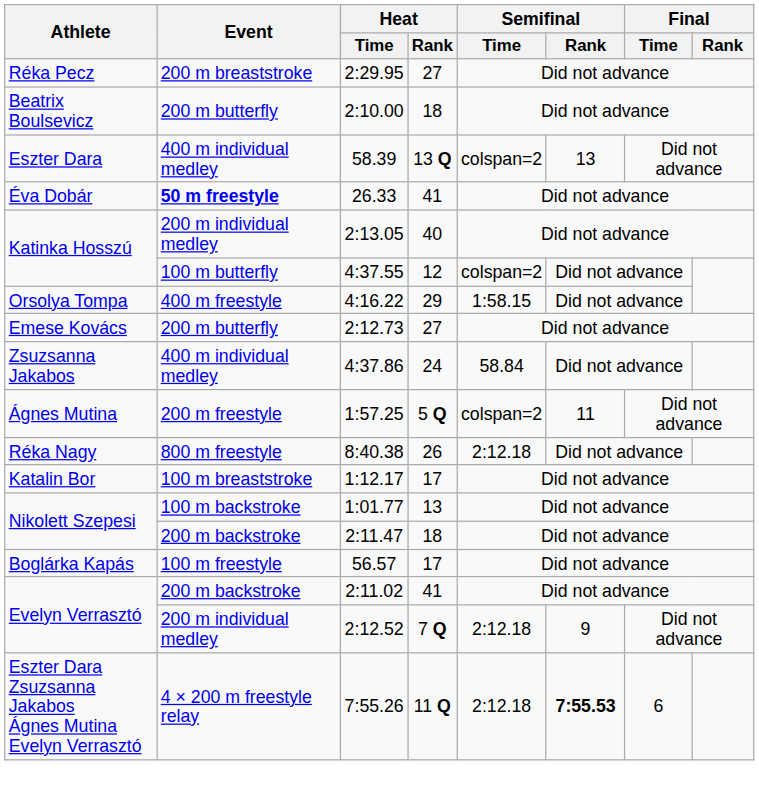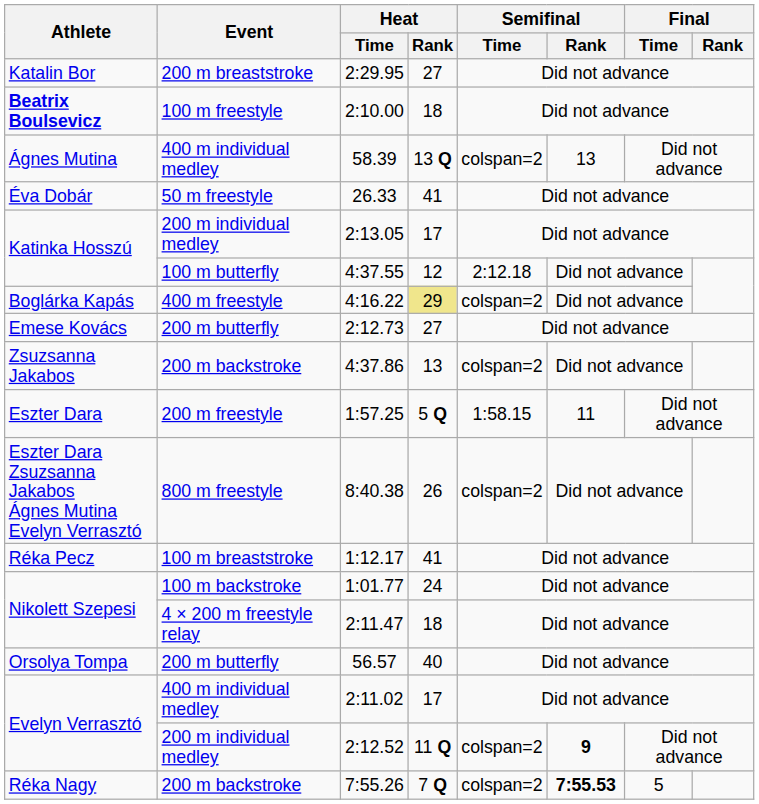(52, 73) Réka Pecz -> (52, 73) Katalin Bor
(51, 111) normal -> (55, 111) bold
(219, 111) 200 m butterfly -> (222, 111) 100 m freestyle
(55, 159) Eszter Dara -> (63, 159) Ágnes Mutina
(220, 197) bold -> (217, 197) normal
(432, 235) 40 -> (433, 235) 17
(502, 272) colspan=2 -> (502, 272) 2:12.18
(68, 300) Orsolya Tompa -> (71, 300) Boglárka Kapás
(432, 300) no background -> (433, 300) khaki background
(502, 300) 1:58.15 -> (502, 300) colspan=2
(225, 366) 400 m individual medley -> (231, 366) 200 m backstroke
(432, 366) 24 -> (433, 366) 13
(502, 366) 58.84 -> (502, 366) colspan=2
(63, 414) Ágnes Mutina -> (55, 414) Eszter Dara
(502, 414) colspan=2 -> (502, 414) 1:58.15
(53, 452) Réka Nagy -> (75, 491) Eszter Dara Zsuzsanna Jakabos Ágnes Mutina Evelyn Verrasztó
(502, 452) 2:12.18 -> (502, 491) colspan=2
(52, 480) Katalin Bor -> (52, 558) Réka Pecz
(432, 480) 17 -> (433, 558) 41
(432, 508) 13 -> (433, 586) 24
(231, 536) 200 m backstroke -> (237, 624) 4 × 200 m freestyle relay
(71, 564) Boglárka Kapás -> (68, 662) Orsolya Tompa
(221, 564) 100 m freestyle -> (220, 662) 200 m butterfly
(432, 564) 17 -> (433, 662) 40
(231, 592) 200 m backstroke -> (226, 700) 400 m individual medley
(432, 592) 41 -> (433, 700) 17
(432, 629) 7 Q -> (433, 747) 11 Q
(502, 629) 2:12.18 -> (502, 747) colspan=2
(586, 629) normal -> (586, 747) bold
(75, 707) Eszter Dara Zsuzsanna Jakabos Ágnes Mutina Evelyn Verrasztó -> (53, 785) Réka Nagy
(236, 707) 4 × 200 m freestyle relay -> (231, 785) 200 m backstroke
(432, 707) 11 Q -> (433, 785) 7 Q
(502, 707) 2:12.18 -> (502, 785) colspan=2
(658, 707) 6 -> (659, 785) 5
